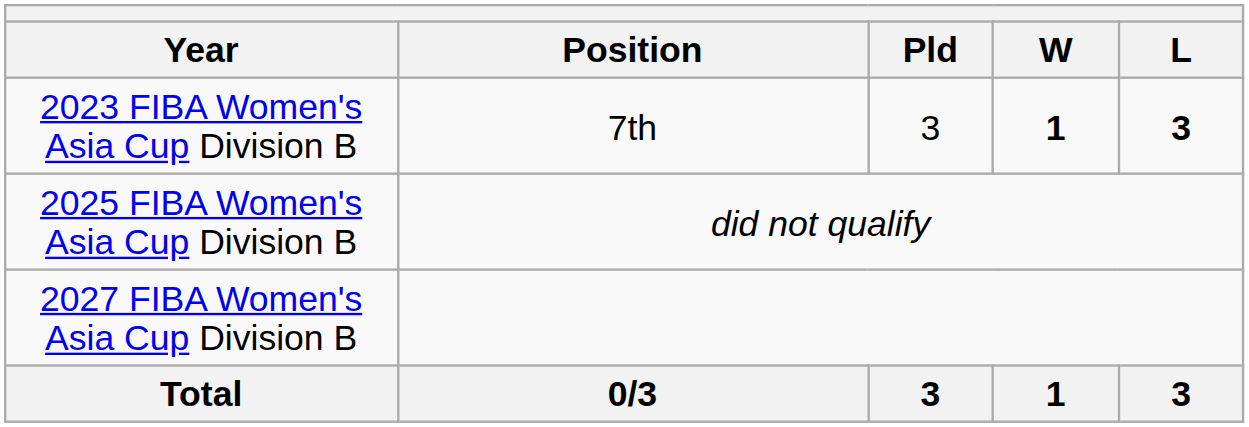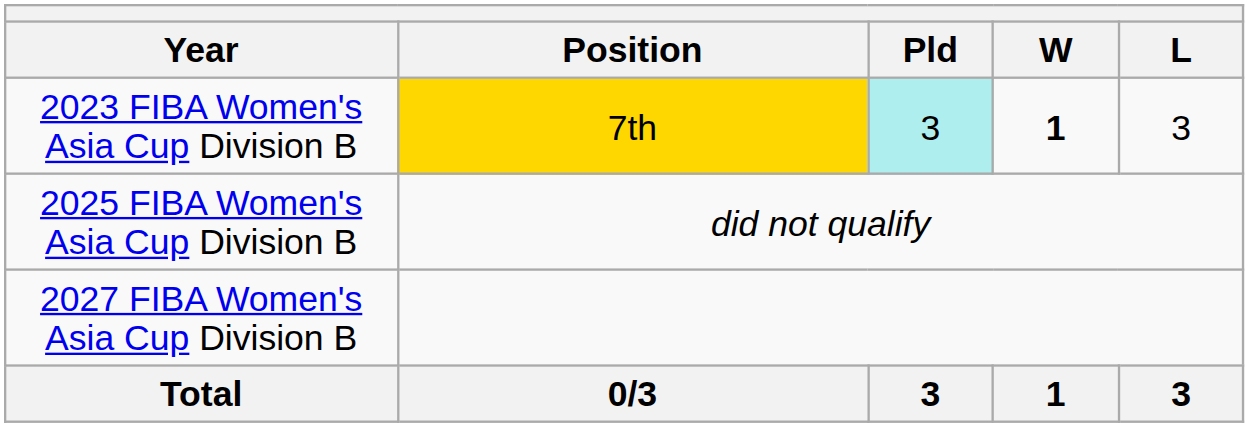(632, 126) no background -> (632, 126) gold background
(930, 126) no background -> (930, 126) paleturquoise background
(1181, 126) bold -> (1181, 126) normal
